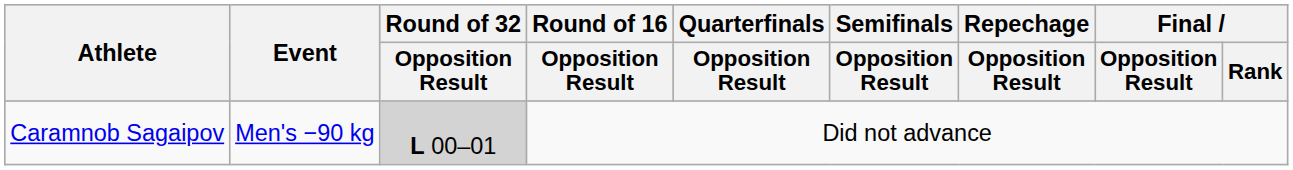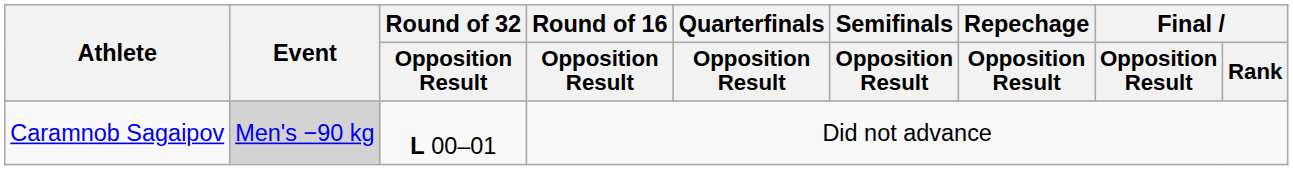(305, 133) no background -> (305, 133) lightgrey background
(453, 146) lightgrey background -> (453, 146) no background
